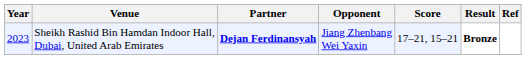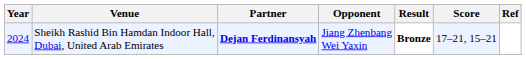columns swapped: (428, 14) <-> (480, 14)
(18, 38) 2023 -> (18, 38) 2024
